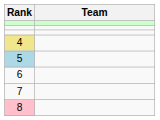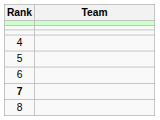(19, 43) khaki background -> (19, 43) no background
(19, 59) lightblue background -> (19, 59) no background
(19, 91) normal -> (19, 91) bold
(19, 107) pink background -> (19, 107) no background
